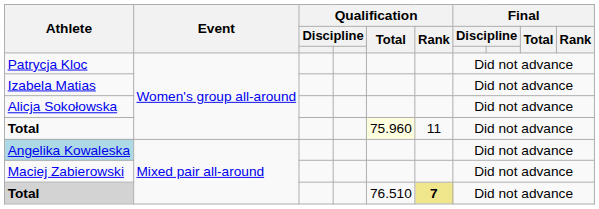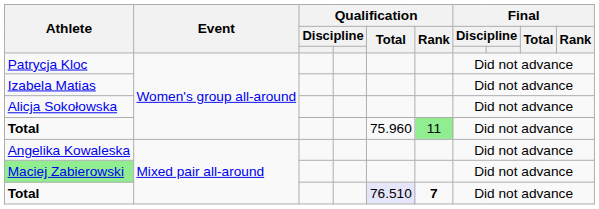(391, 129) lightyellow background -> (391, 129) no background
(434, 129) no background -> (434, 129) lightgreen background
(69, 150) lightblue background -> (69, 150) no background
(66, 172) no background -> (66, 172) lightgreen background
(24, 193) lightgrey background -> (24, 193) no background
(391, 193) no background -> (391, 193) lavender background
(434, 193) khaki background -> (434, 193) no background
